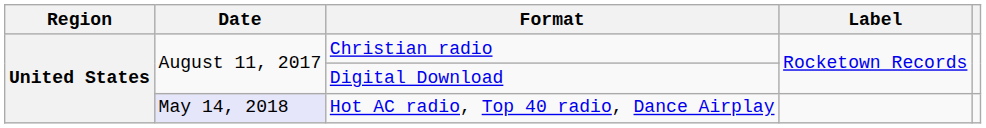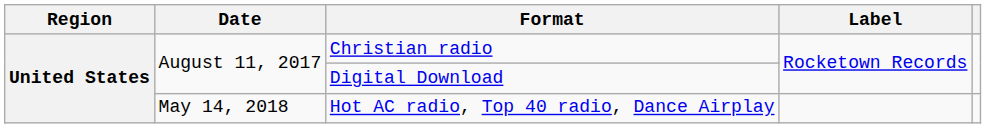(224, 108) lavender background -> (224, 108) no background
